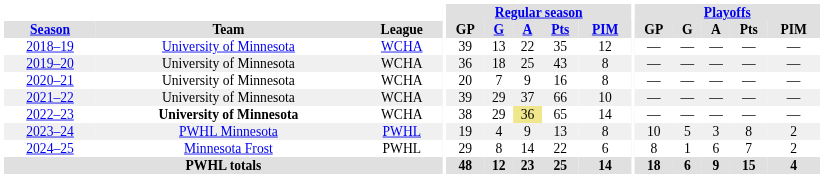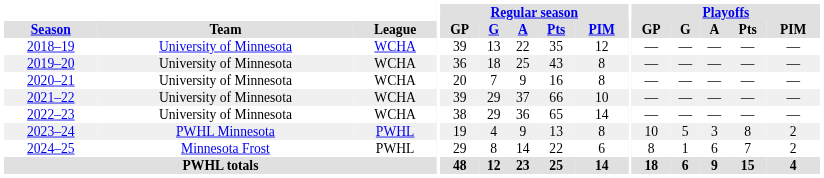(228, 114) bold -> (225, 114) normal
(527, 114) khaki background -> (523, 114) no background
